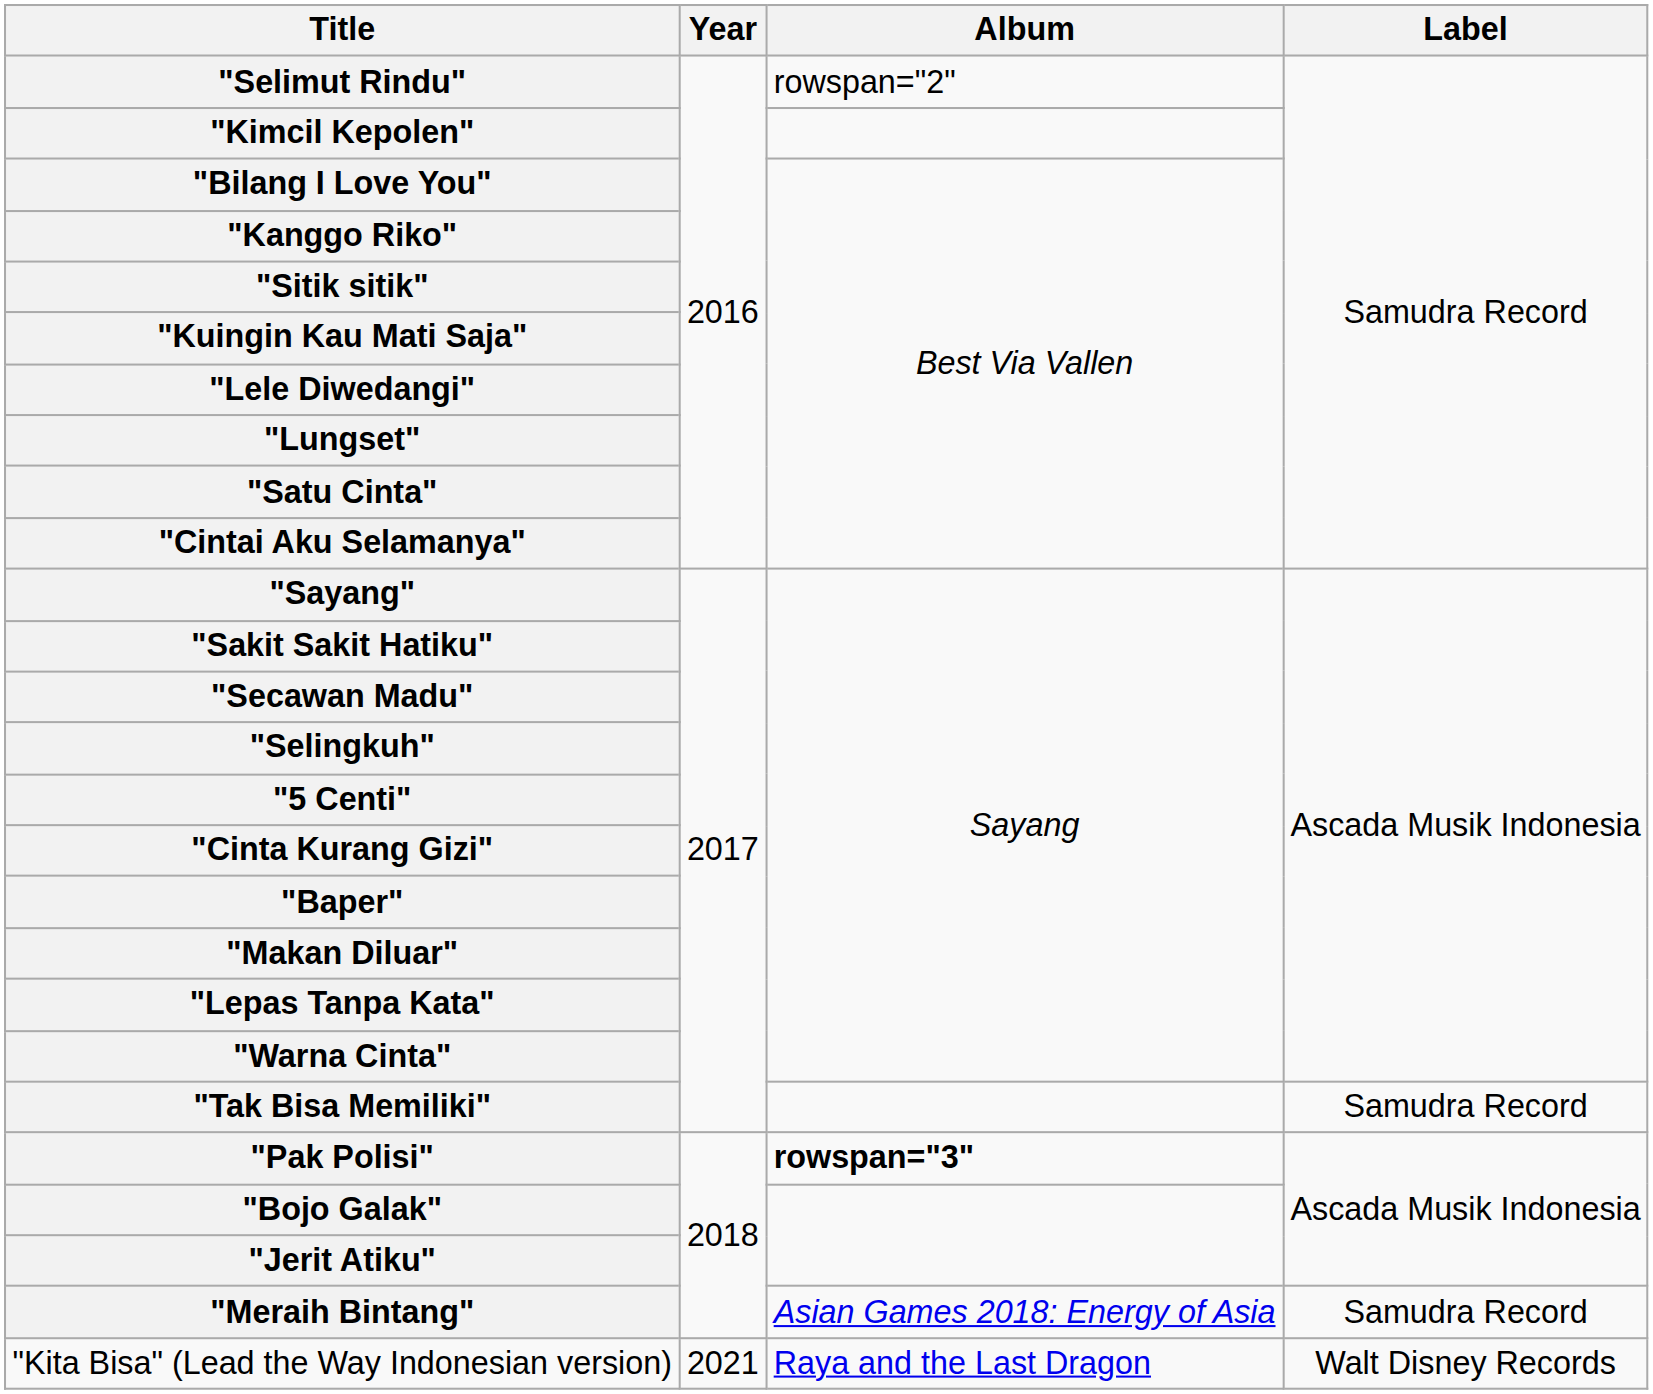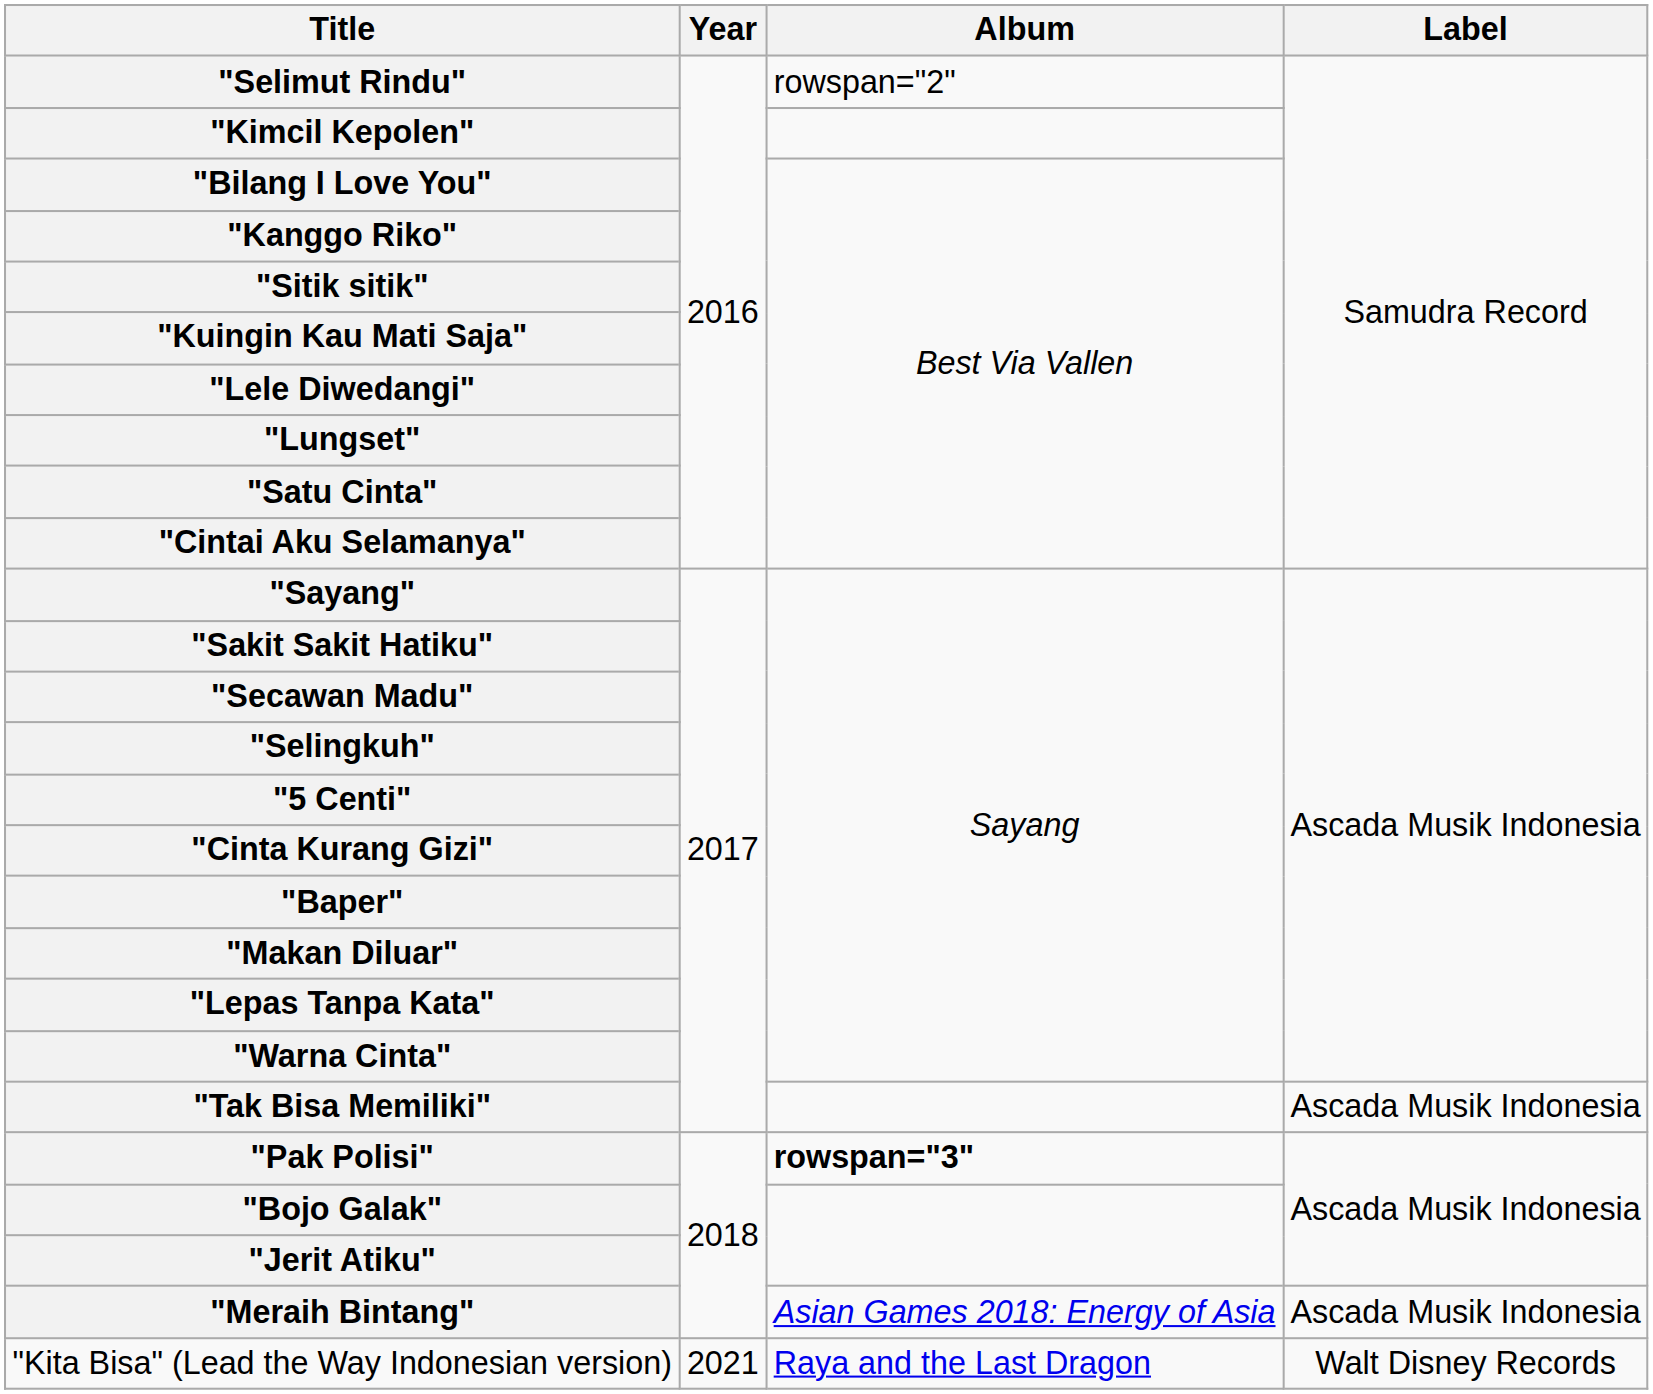(1466, 1106) Samudra Record -> (1466, 1106) Ascada Musik Indonesia
(1466, 1311) Samudra Record -> (1466, 1311) Ascada Musik Indonesia
